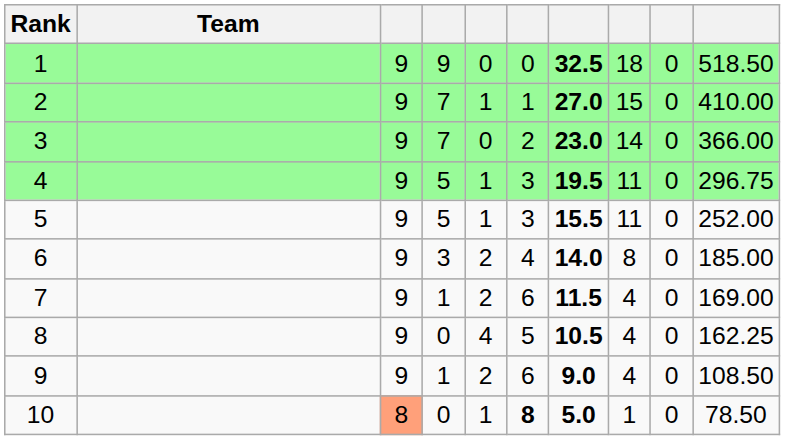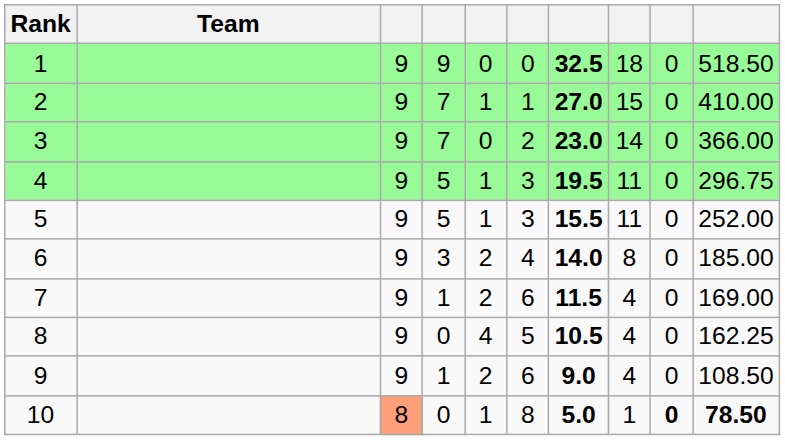(528, 414) bold -> (528, 414) normal
(672, 414) normal -> (672, 414) bold
(736, 414) normal -> (736, 414) bold
